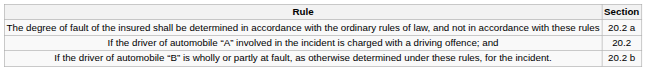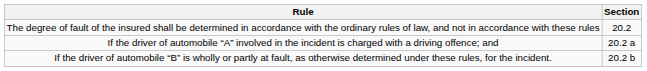(622, 27) 20.2 a -> (622, 27) 20.2
(622, 43) 20.2 -> (622, 43) 20.2 a
